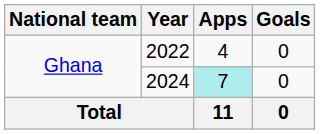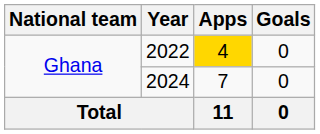(223, 50) no background -> (223, 50) gold background
(223, 81) paleturquoise background -> (223, 81) no background
